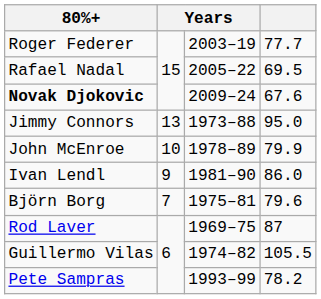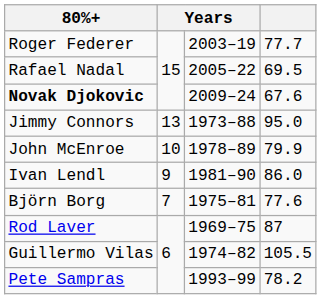(283, 202) 79.6 -> (283, 202) 77.6
